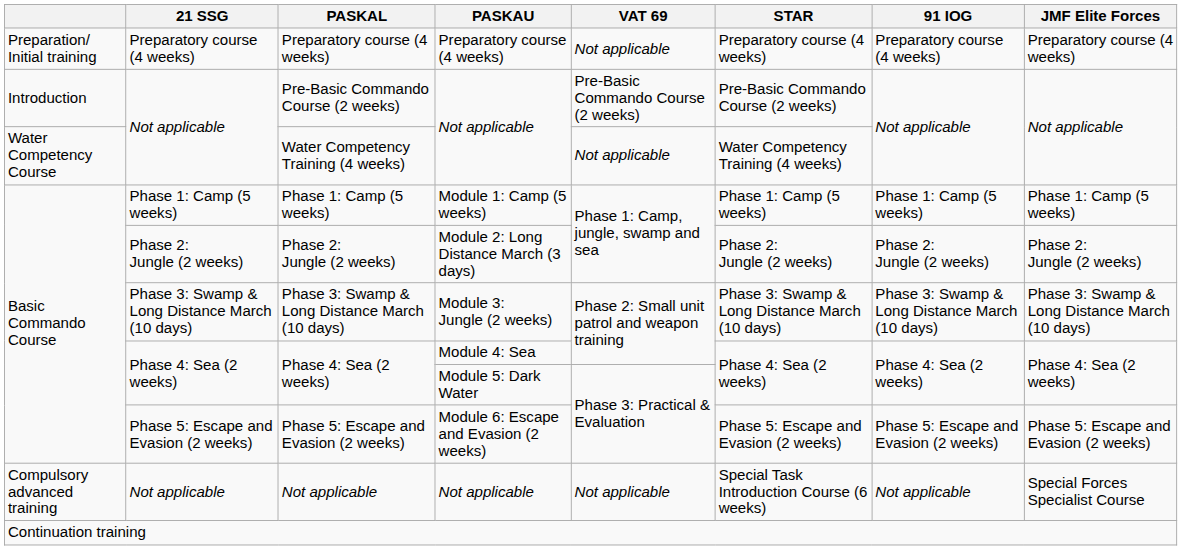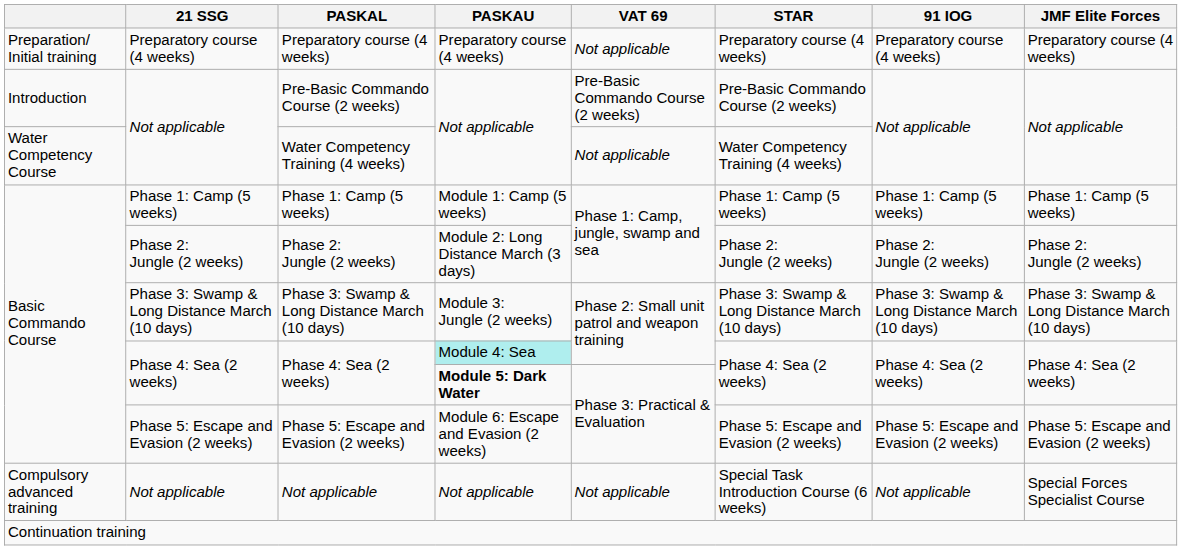(487, 352) no background -> (487, 352) paleturquoise background
(490, 384) normal -> (492, 384) bold
